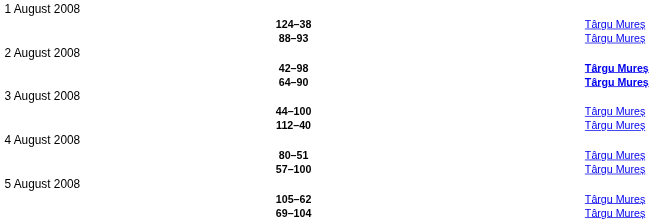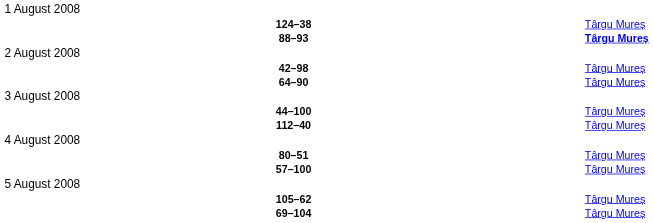(615, 38) normal -> (617, 38) bold
(617, 68) bold -> (615, 68) normal
(617, 82) bold -> (615, 82) normal
